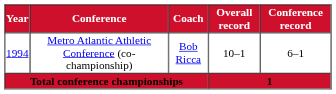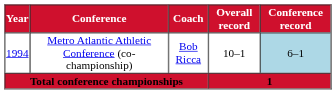(296, 53) no background -> (296, 53) lightblue background
